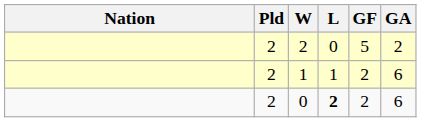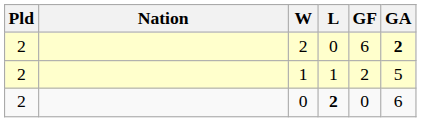columns swapped: (130, 18) <-> (271, 18)
(365, 46) 5 -> (365, 46) 6
(398, 46) normal -> (398, 46) bold
(398, 74) 6 -> (398, 74) 5
(365, 102) 2 -> (365, 102) 0
